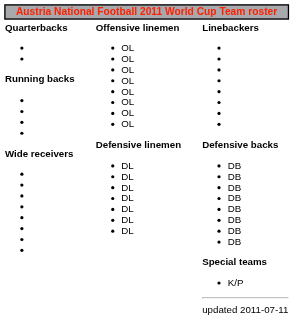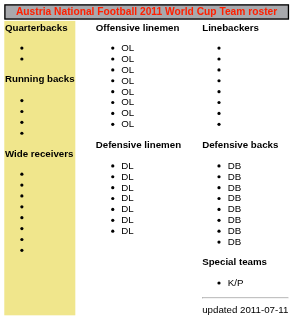(40, 138) no background -> (40, 138) khaki background
